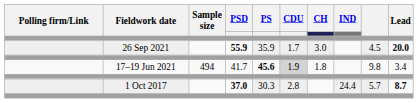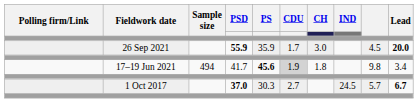(293, 87) 2.8 -> (293, 87) 2.7
(348, 87) 24.4 -> (348, 87) 24.5
(401, 87) 8.7 -> (401, 87) 6.7
